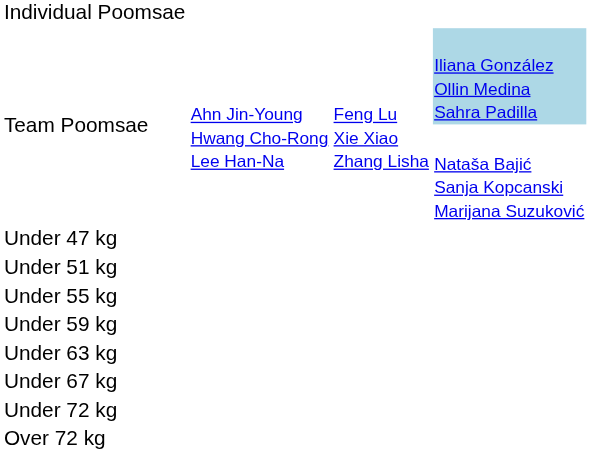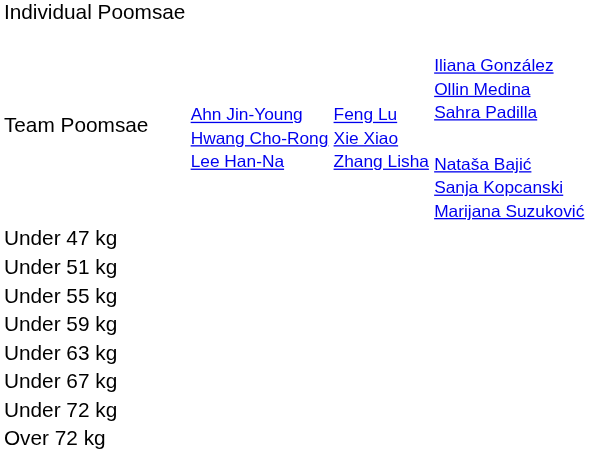(494, 89) lightblue background -> (494, 89) no background
